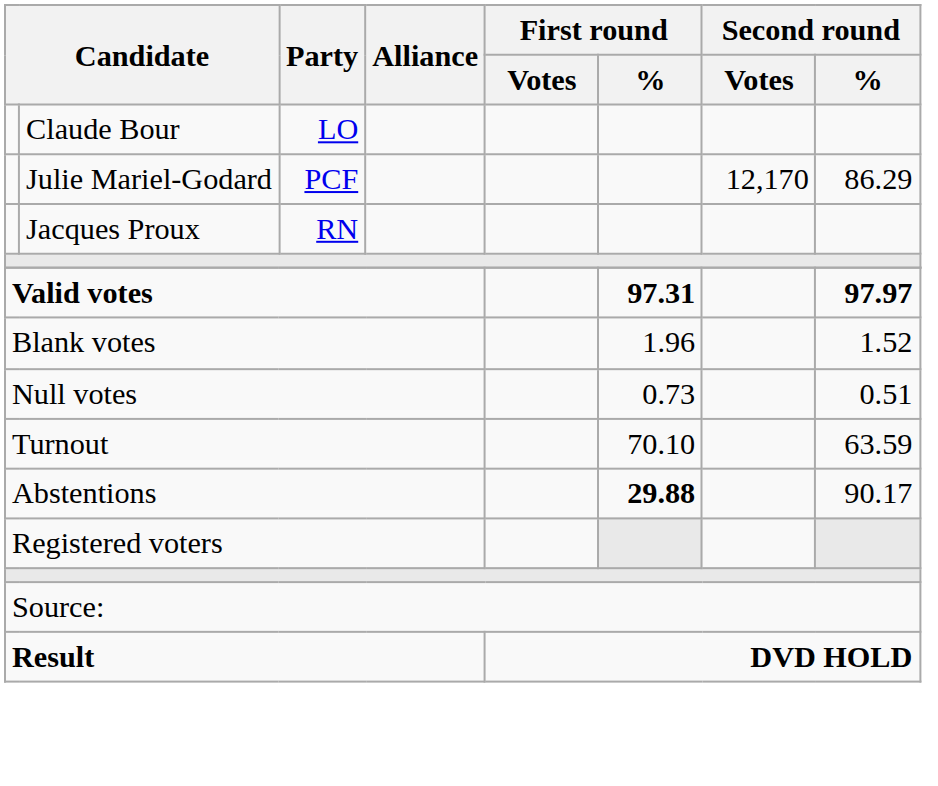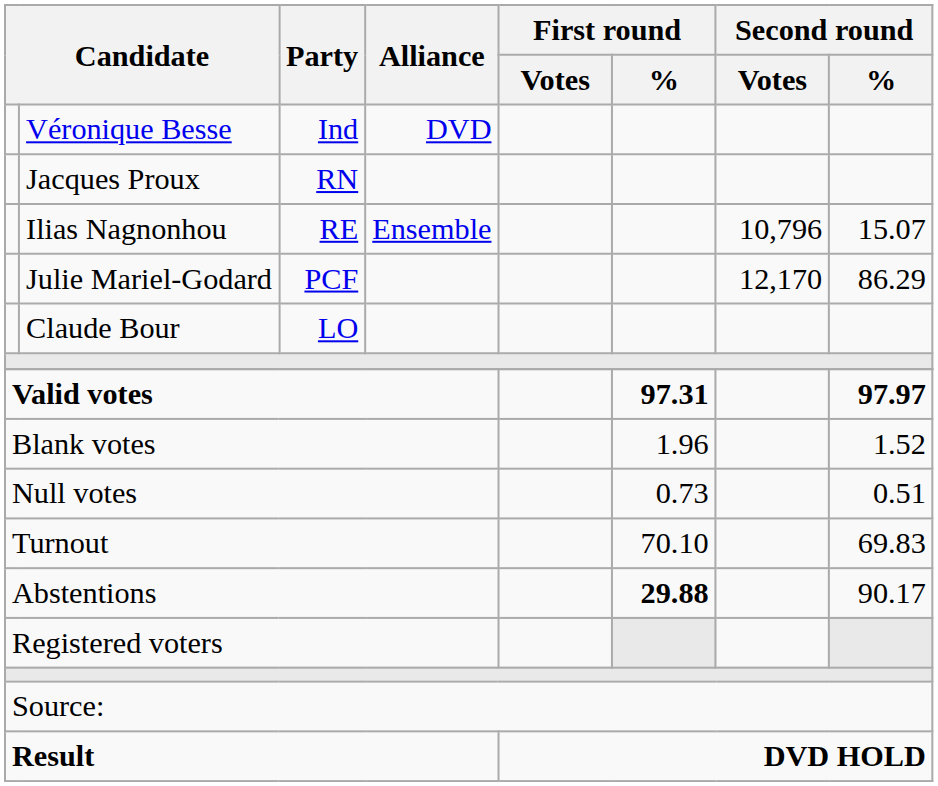+ row: (129, 129)
rows swapped: (113, 229) <-> (103, 129)
+ row: (126, 229)
(878, 442) 63.59 -> (892, 542) 69.83
